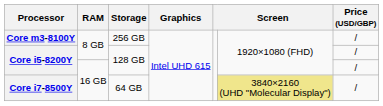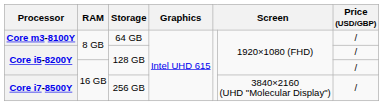(129, 38) 256 GB -> (129, 38) 64 GB
(129, 88) 64 GB -> (129, 88) 256 GB
(275, 88) khaki background -> (275, 88) no background
